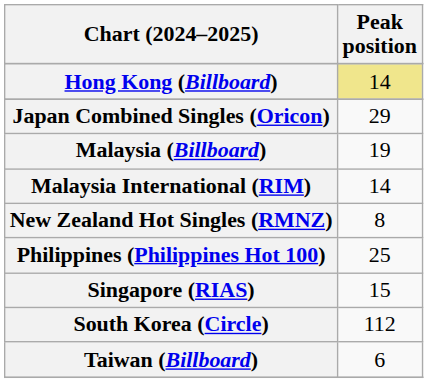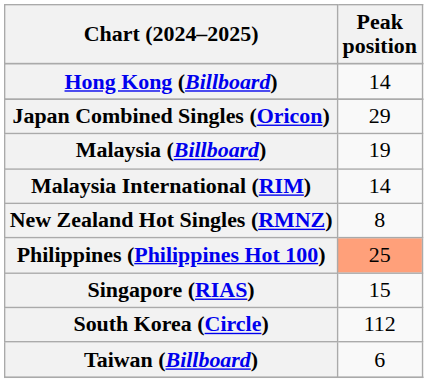(380, 81) khaki background -> (380, 81) no background
(380, 255) no background -> (380, 255) lightsalmon background
